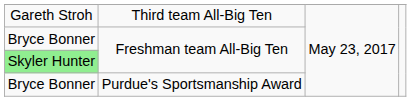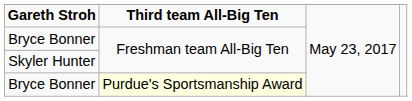(51, 15) normal -> (52, 15) bold
(202, 15) normal -> (203, 15) bold
(51, 61) lightgreen background -> (52, 61) no background
(202, 84) no background -> (203, 84) lightyellow background
